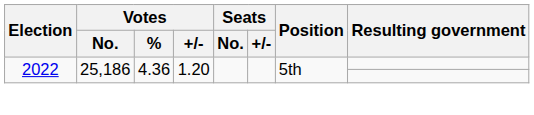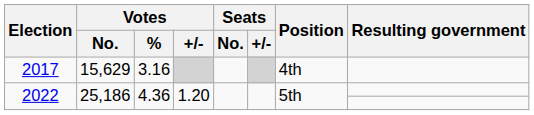+ row: (40, 69)
